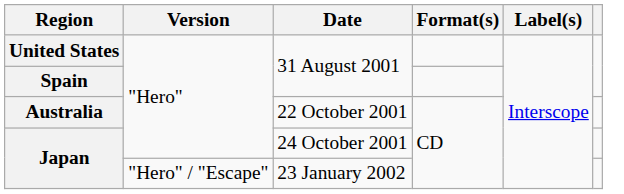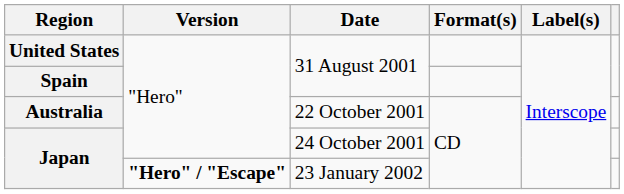(198, 173) normal -> (207, 173) bold
